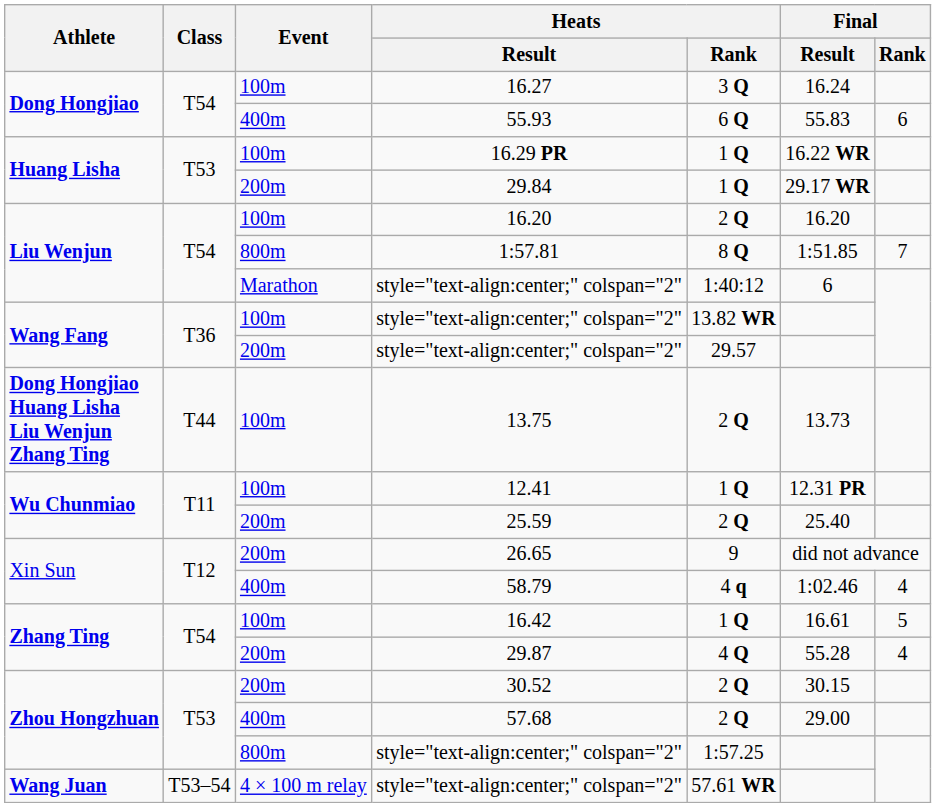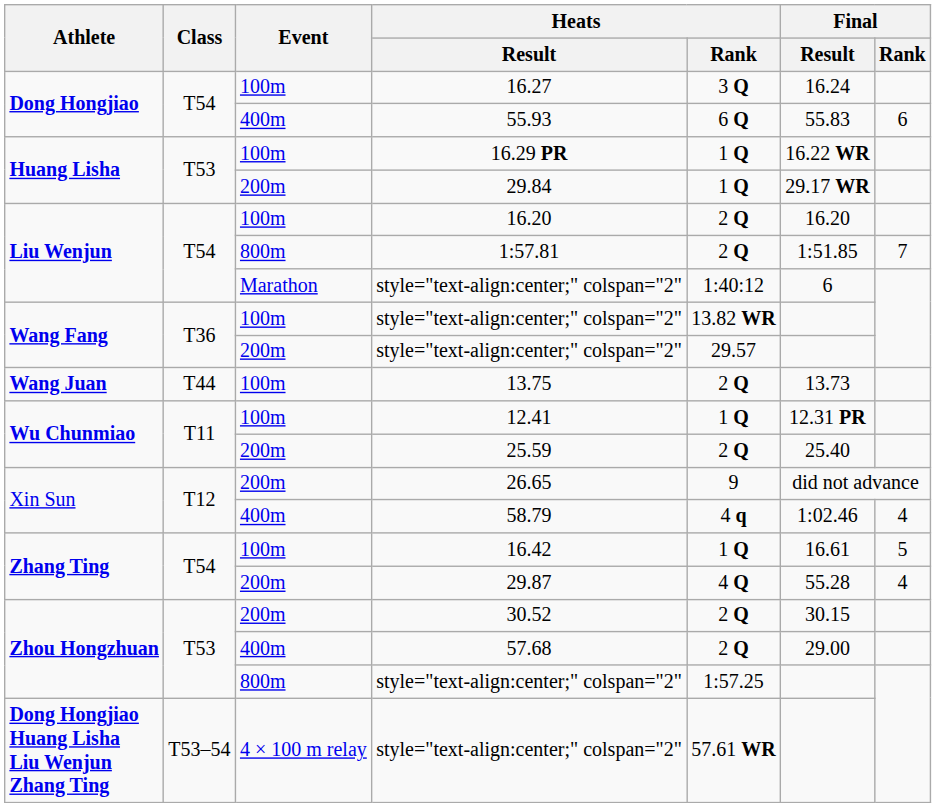(734, 252) 8 Q -> (734, 252) 2 Q
(74, 419) Dong Hongjiao Huang Lisha Liu Wenjun Zhang Ting -> (58, 384) Wang Juan
(58, 785) Wang Juan -> (74, 750) Dong Hongjiao Huang Lisha Liu Wenjun Zhang Ting
